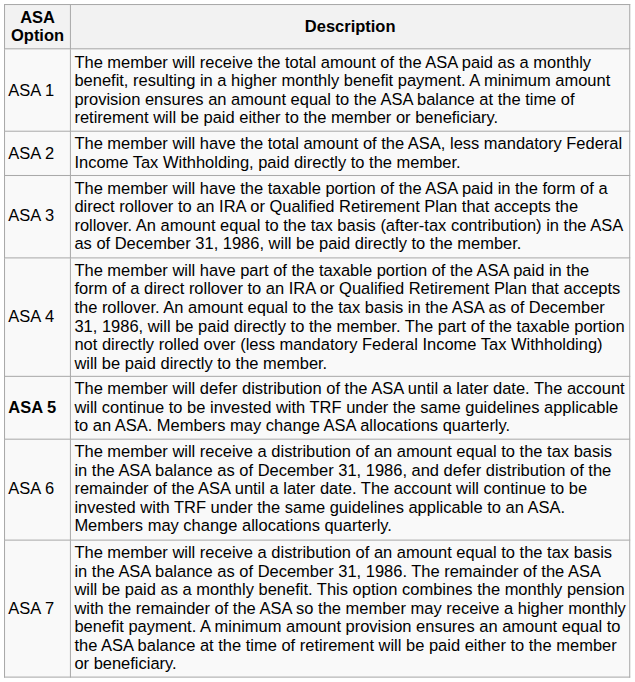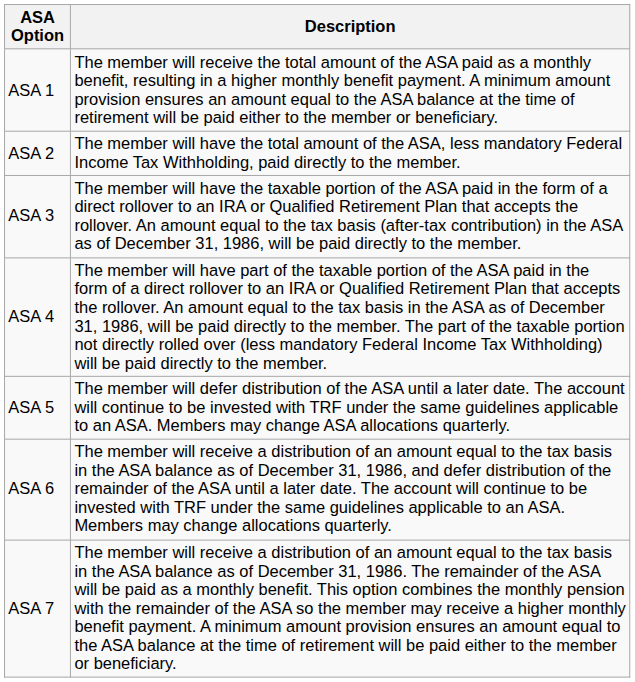(32, 407) bold -> (31, 407) normal
